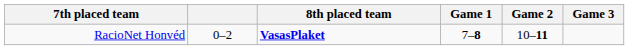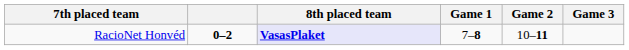(222, 34) normal -> (222, 34) bold
(292, 34) no background -> (292, 34) lavender background
